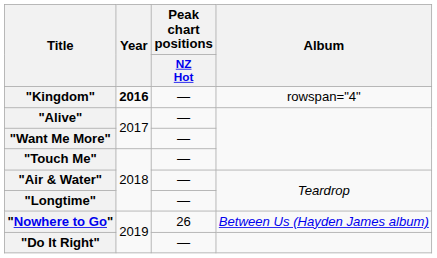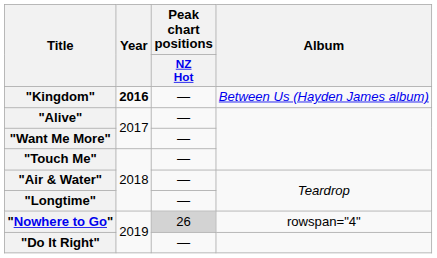(324, 97) rowspan="4" -> (324, 97) Between Us (Hayden James album)
(184, 221) no background -> (184, 221) lightgrey background
(324, 221) Between Us (Hayden James album) -> (324, 221) rowspan="4"
